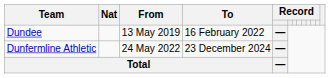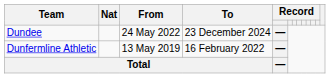(151, 33) 13 May 2019 -> (151, 33) 24 May 2022
(225, 33) 16 February 2022 -> (228, 33) 23 December 2024
(151, 49) 24 May 2022 -> (151, 49) 13 May 2019
(228, 49) 23 December 2024 -> (225, 49) 16 February 2022
